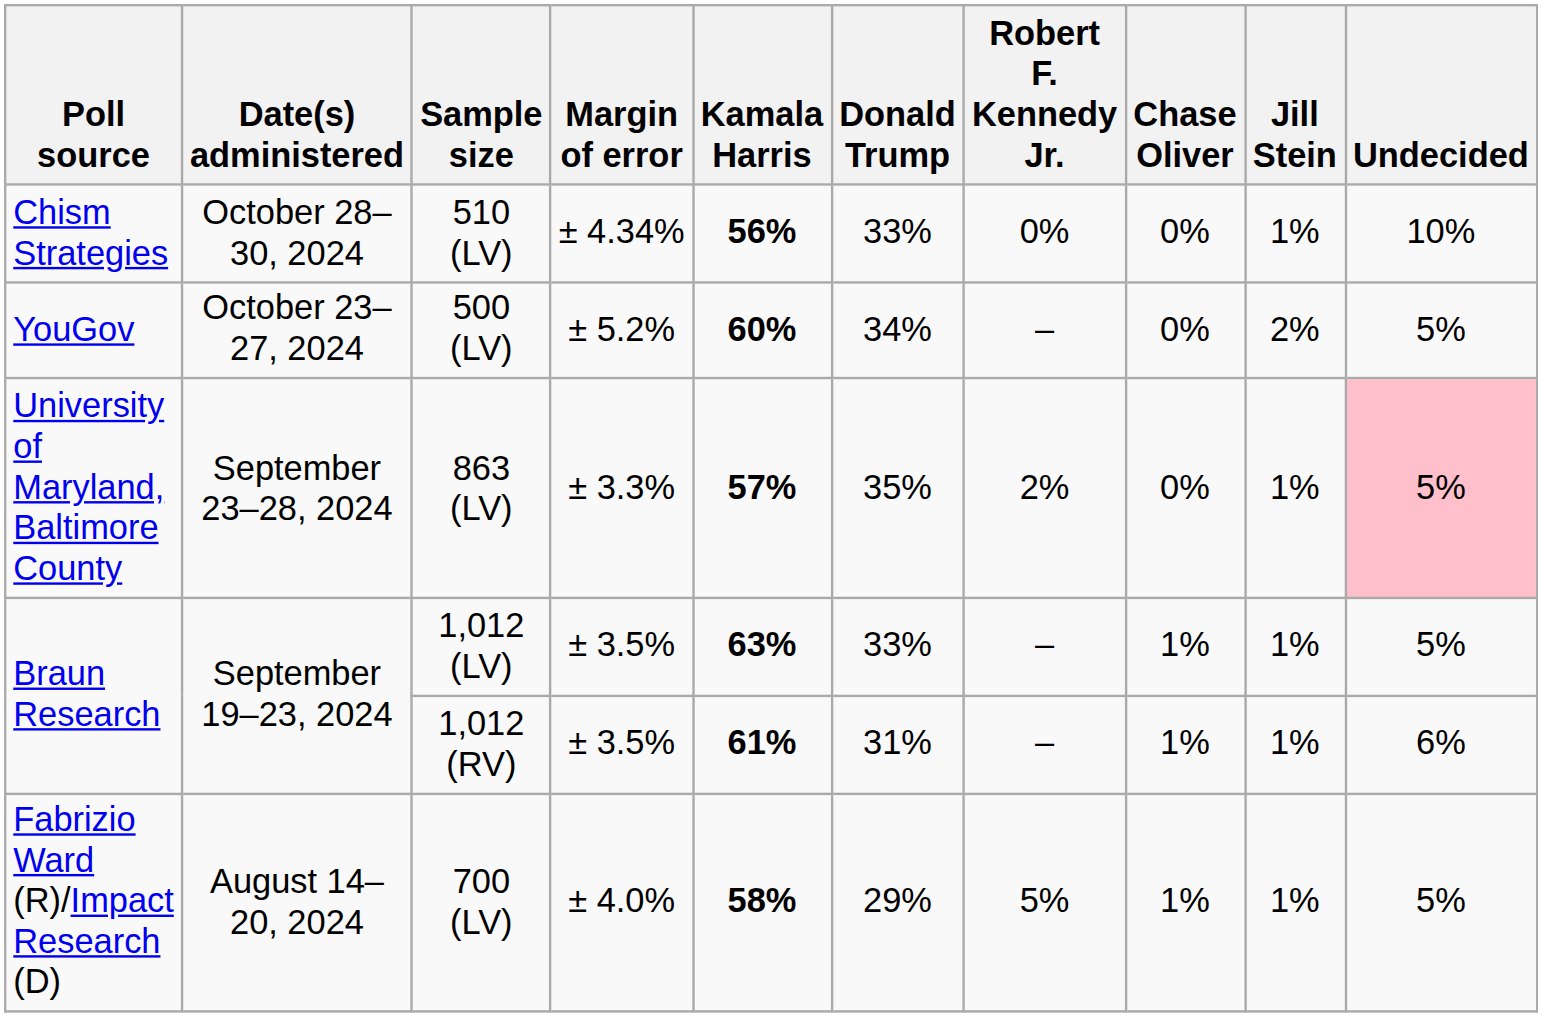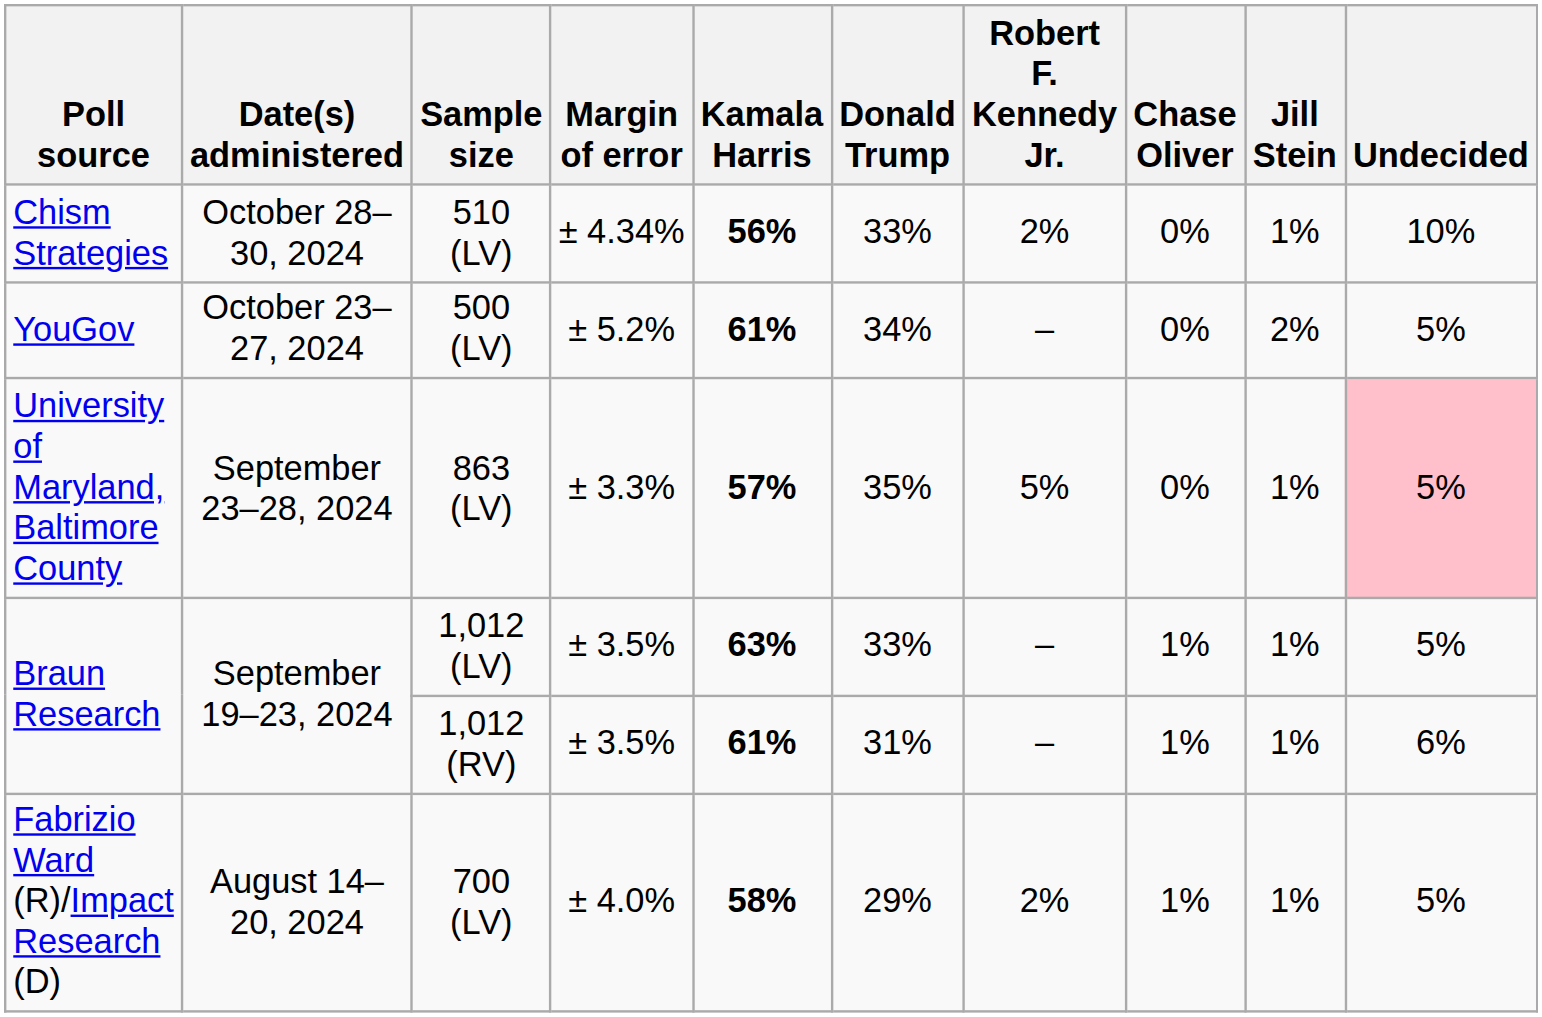(1045, 232) 0% -> (1045, 232) 2%
(762, 329) 60% -> (762, 329) 61%
(1045, 487) 2% -> (1045, 487) 5%
(1045, 902) 5% -> (1045, 902) 2%
